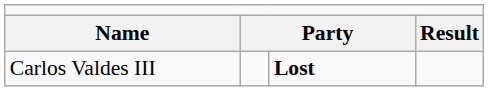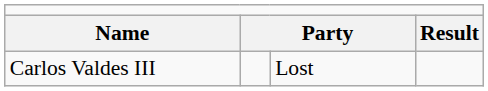(294, 68) bold -> (294, 68) normal
